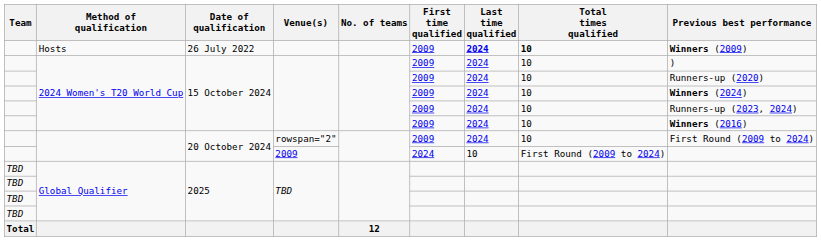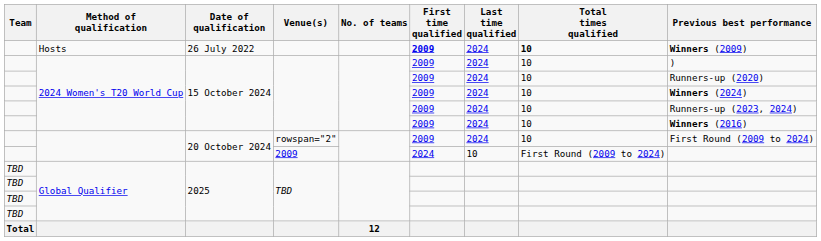(423, 48) normal -> (423, 48) bold
(477, 48) bold -> (477, 48) normal
